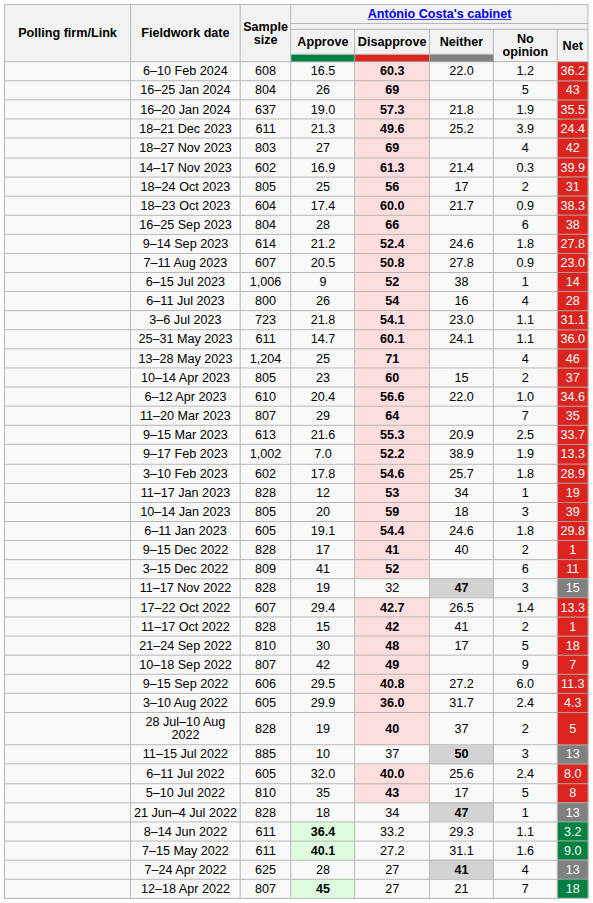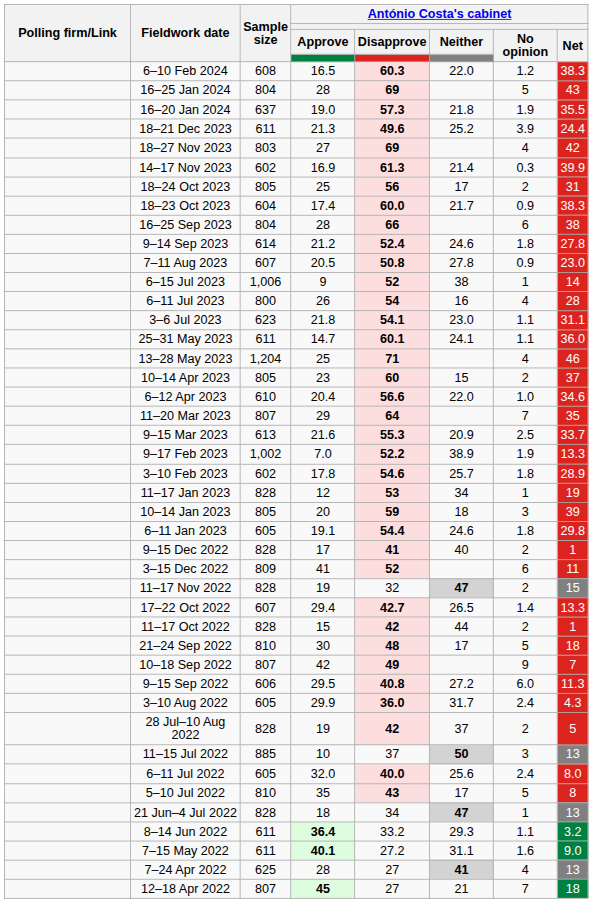(573, 71) 36.2 -> (573, 71) 38.3
(323, 90) 26 -> (323, 90) 28
(266, 320) 723 -> (266, 320) 623
(525, 588) 3 -> (525, 588) 2
(461, 626) 41 -> (461, 626) 44
(392, 729) 40 -> (392, 729) 42
